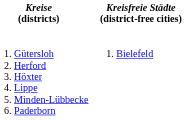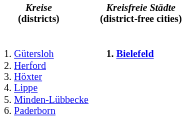(141, 54) normal -> (141, 54) bold
